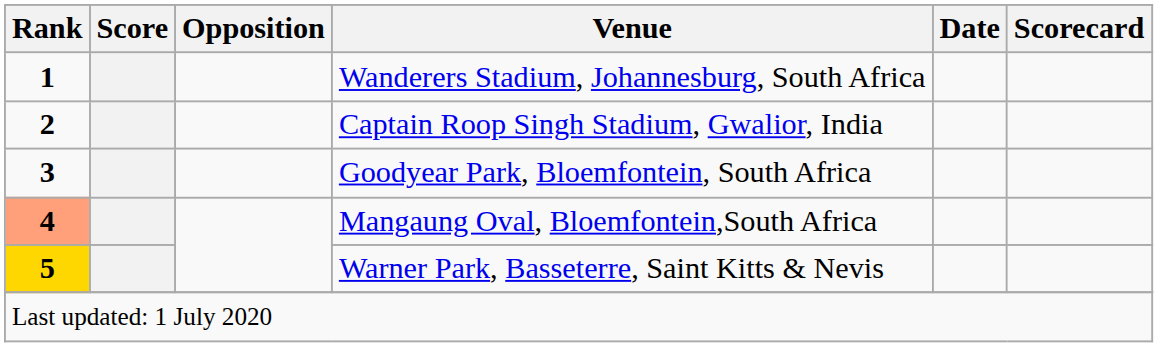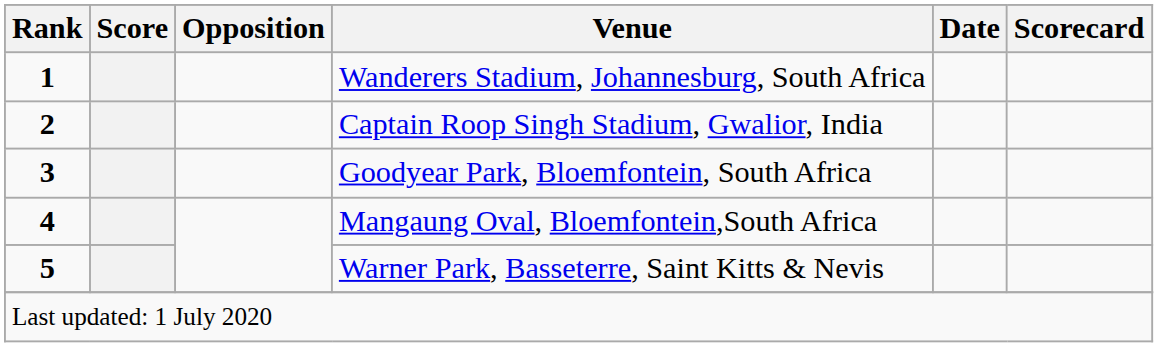(47, 220) lightsalmon background -> (47, 220) no background
(47, 268) gold background -> (47, 268) no background
